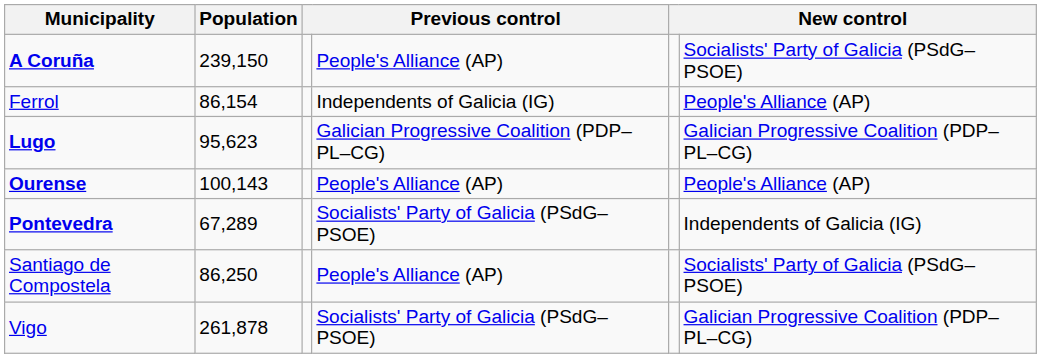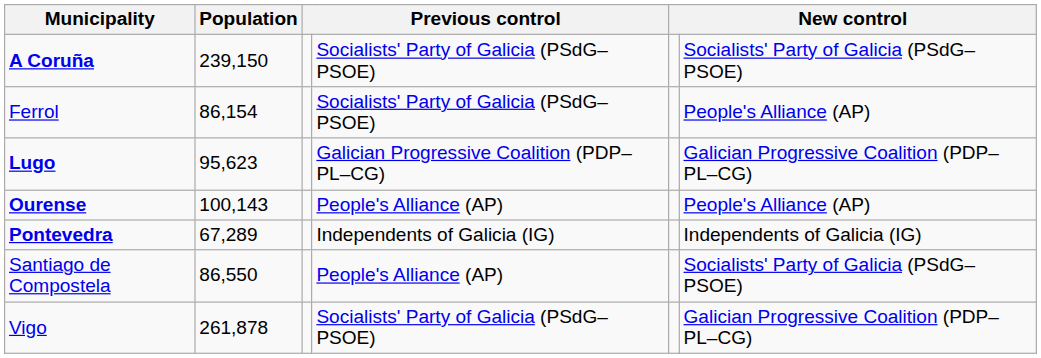(410, 60) People's Alliance (AP) -> (462, 60) Socialists' Party of Galicia (PSdG–PSOE)
(435, 101) Independents of Galicia (IG) -> (462, 112) Socialists' Party of Galicia (PSdG–PSOE)
(462, 224) Socialists' Party of Galicia (PSdG–PSOE) -> (435, 234) Independents of Galicia (IG)
(228, 275) 86,250 -> (228, 275) 86,550
